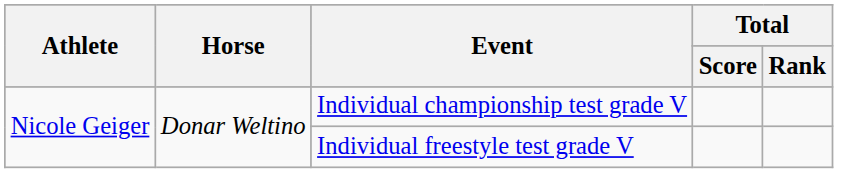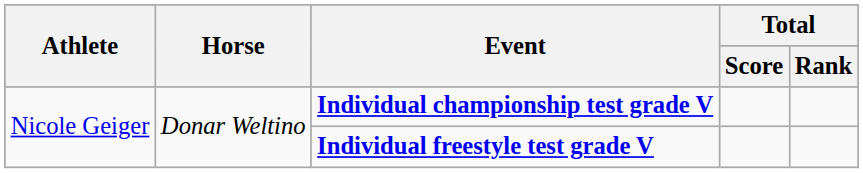(502, 106) normal -> (515, 106) bold
(475, 147) normal -> (485, 147) bold
